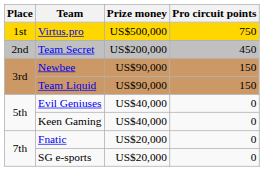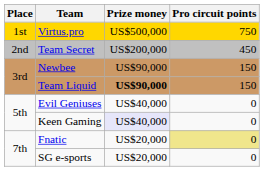(141, 85) normal -> (141, 85) bold
(141, 121) no background -> (141, 121) lavender background
(254, 139) no background -> (254, 139) khaki background
